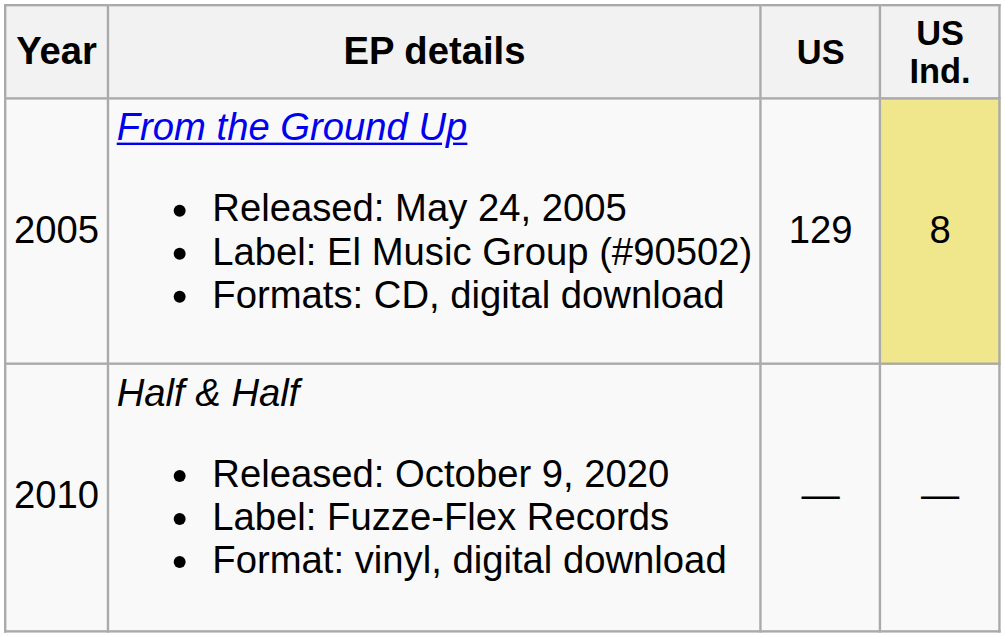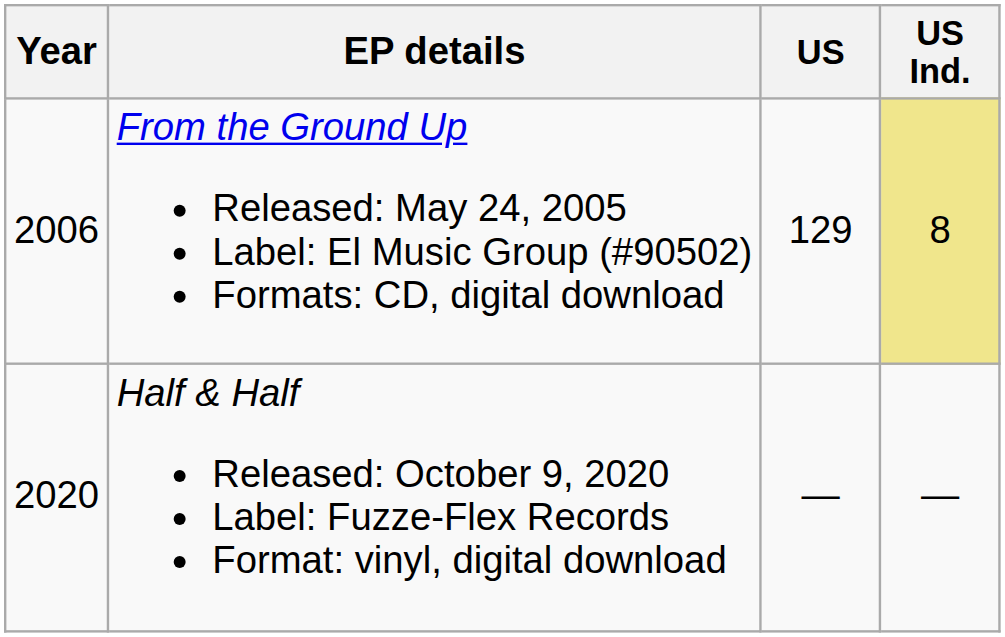(57, 230) 2005 -> (57, 230) 2006
(57, 496) 2010 -> (57, 496) 2020
